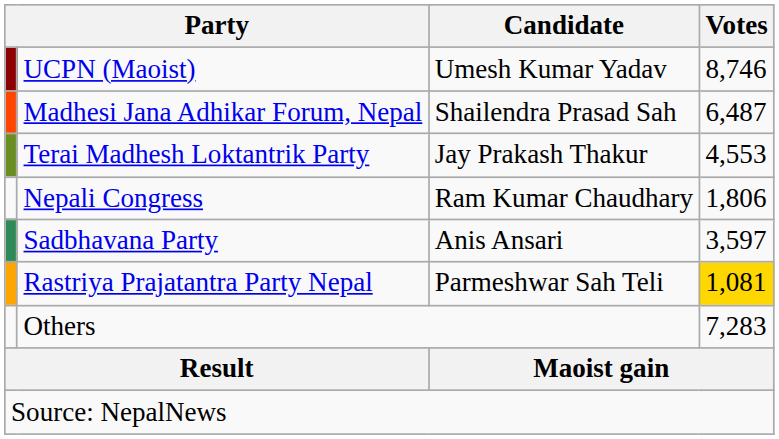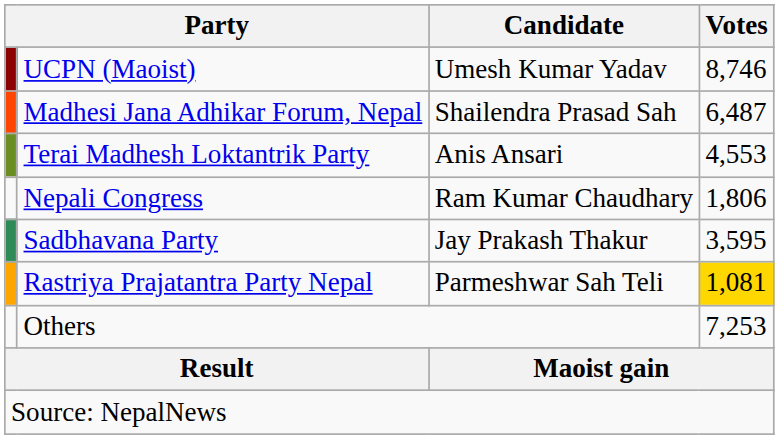(541, 154) Jay Prakash Thakur -> (499, 154) Anis Ansari
(499, 240) Anis Ansari -> (541, 240) Jay Prakash Thakur
(736, 240) 3,597 -> (736, 240) 3,595
(736, 326) 7,283 -> (736, 326) 7,253
